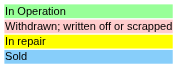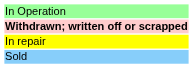(89, 26) normal -> (96, 26) bold
